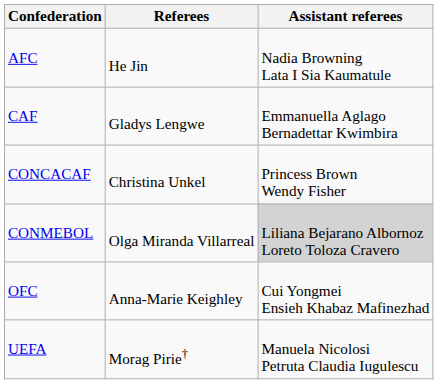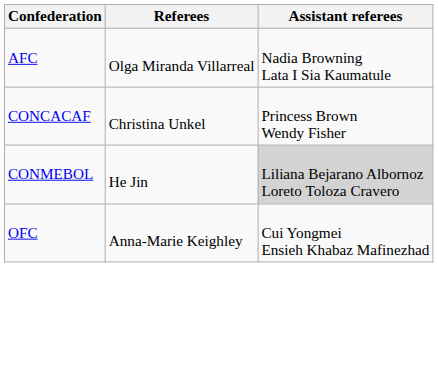(128, 66) He Jin -> (182, 66) Olga Miranda Villarreal
- row: (23, 116)
(182, 241) Olga Miranda Villarreal -> (128, 182) He Jin
- row: (27, 349)
